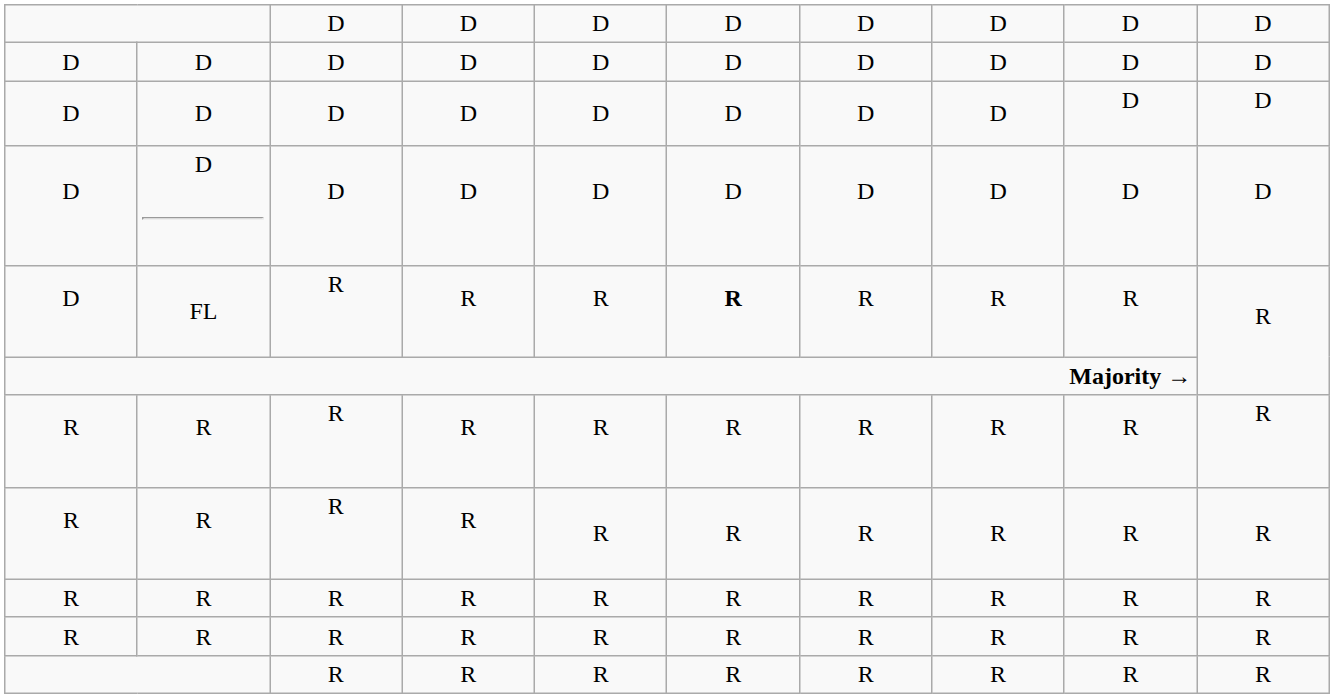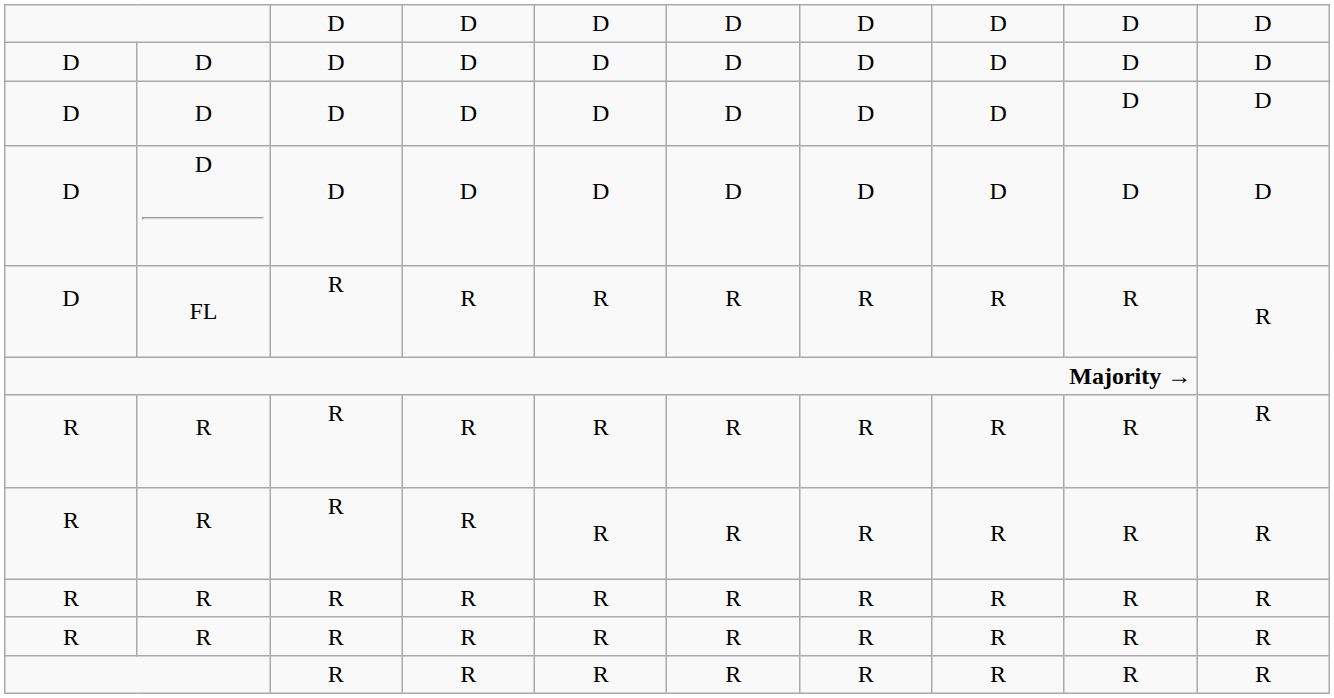(733, 297) bold -> (733, 297) normal
